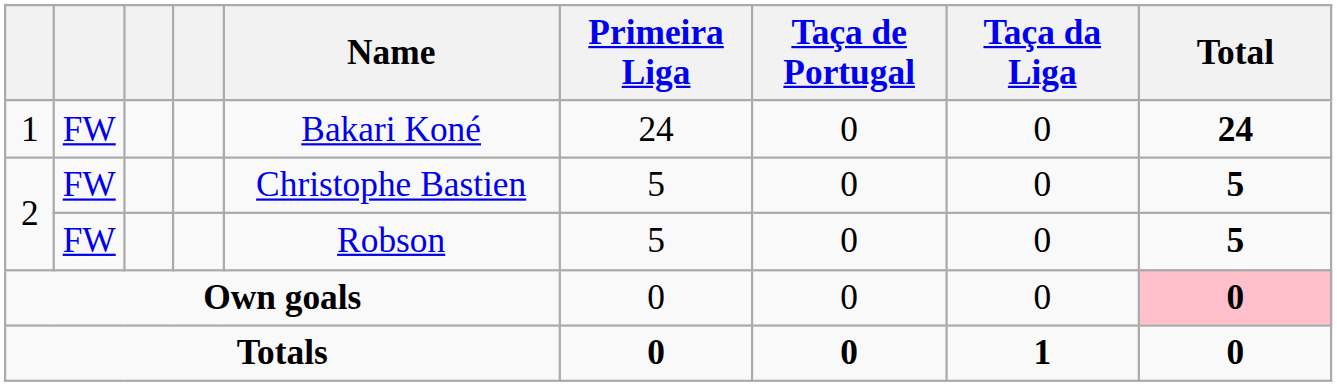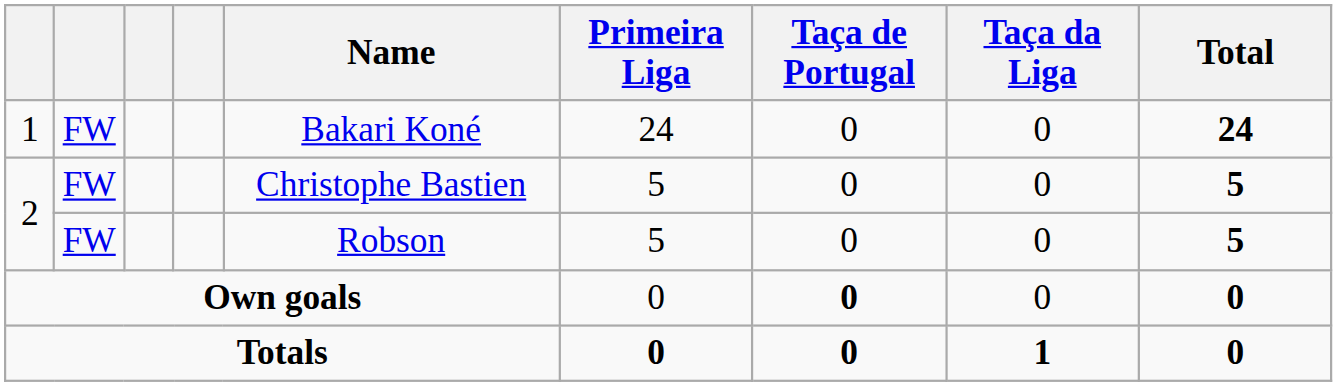(849, 296) normal -> (849, 296) bold
(1235, 296) pink background -> (1235, 296) no background
